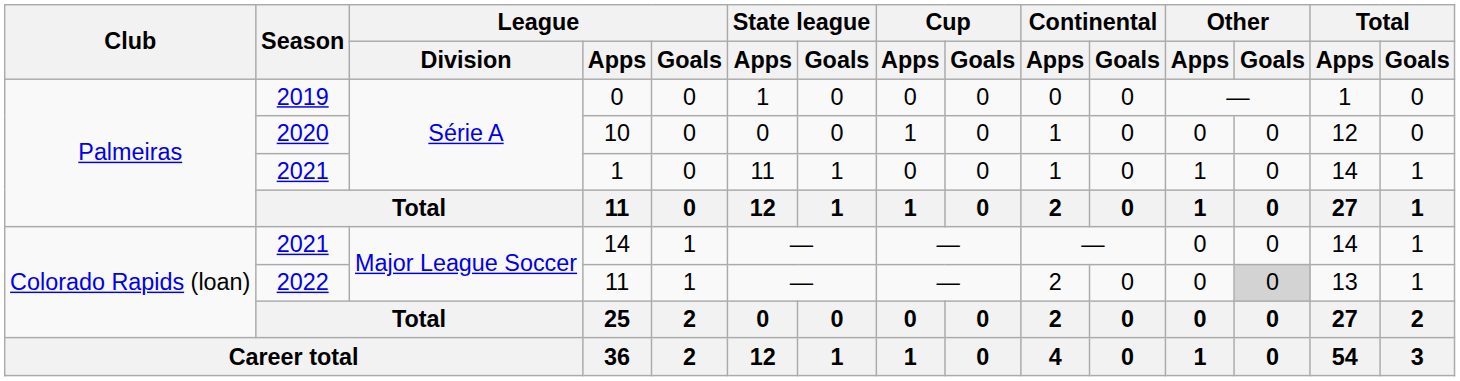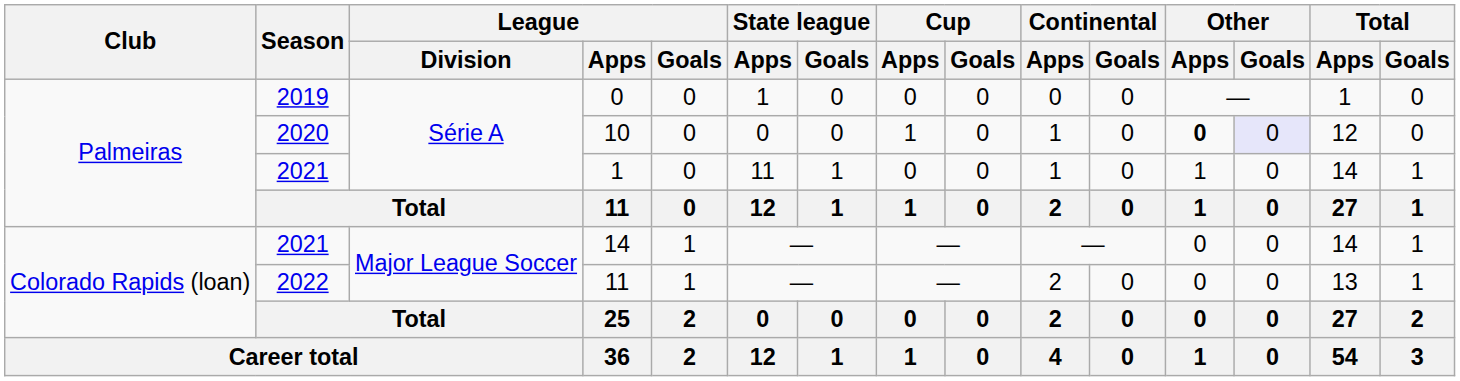(1200, 134) normal -> (1200, 134) bold
(1272, 134) no background -> (1272, 134) lavender background
(1272, 282) lightgrey background -> (1272, 282) no background
